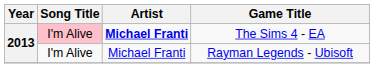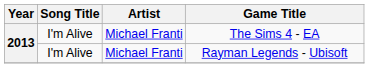(70, 33) pink background -> (70, 33) no background
(147, 33) bold -> (144, 33) normal
